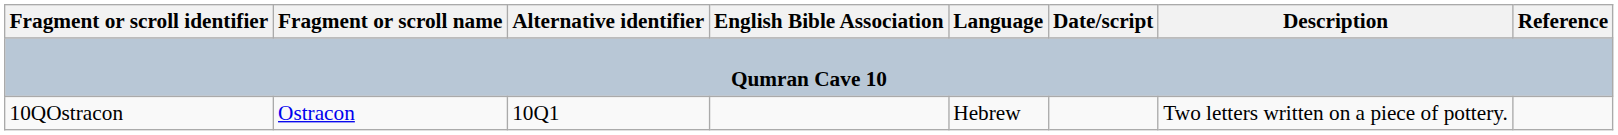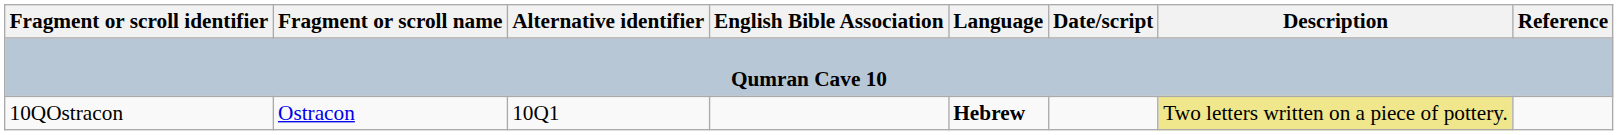(987, 112) normal -> (989, 112) bold
(1336, 112) no background -> (1336, 112) khaki background
